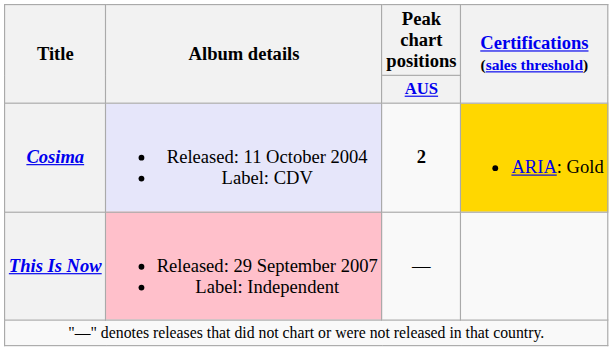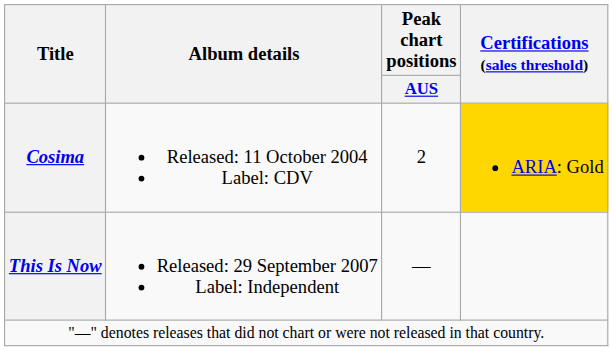(244, 168) lavender background -> (244, 168) no background
(421, 157) bold -> (421, 157) normal
(244, 276) pink background -> (244, 276) no background
